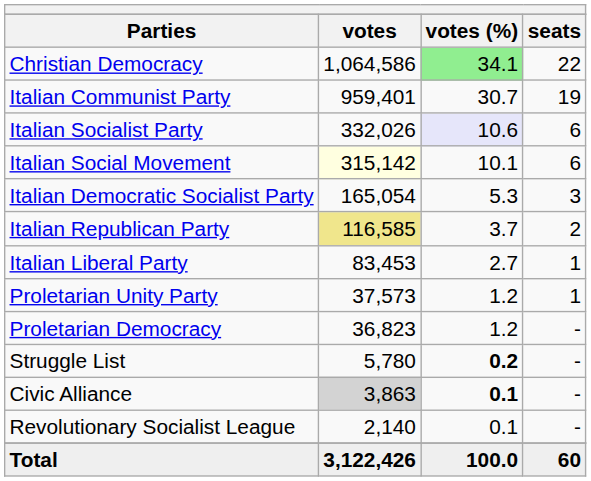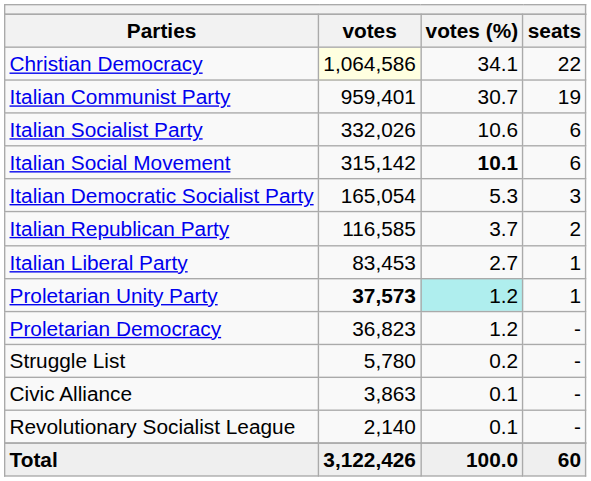(370, 64) no background -> (370, 64) lightyellow background
(498, 64) lightgreen background -> (498, 64) no background
(498, 130) lavender background -> (498, 130) no background
(378, 163) lightyellow background -> (378, 163) no background
(498, 163) normal -> (498, 163) bold
(379, 229) khaki background -> (379, 229) no background
(384, 295) normal -> (384, 295) bold
(504, 295) no background -> (504, 295) paleturquoise background
(504, 361) bold -> (504, 361) normal
(390, 394) lightgrey background -> (390, 394) no background
(504, 394) bold -> (504, 394) normal
